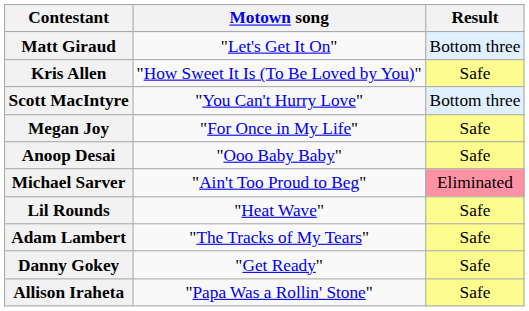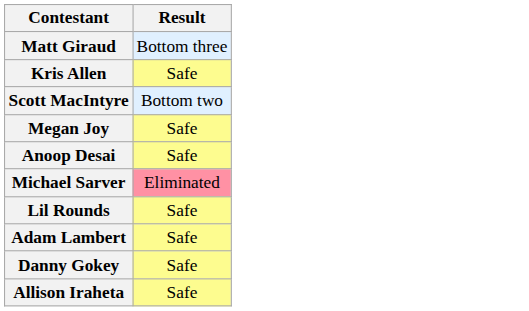- column: (279, 18)
(475, 100) Bottom three -> (182, 100) Bottom two
